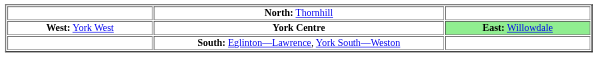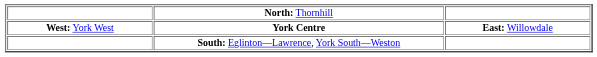(518, 28) lightgreen background -> (518, 28) no background
